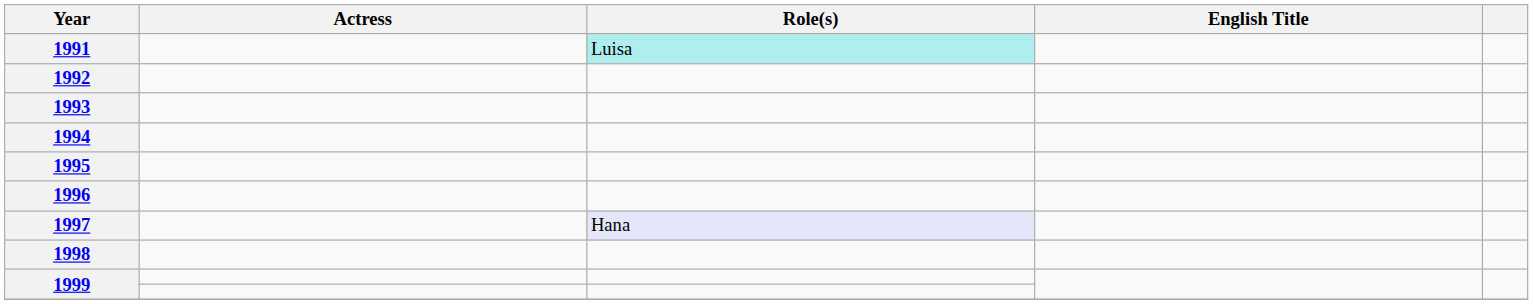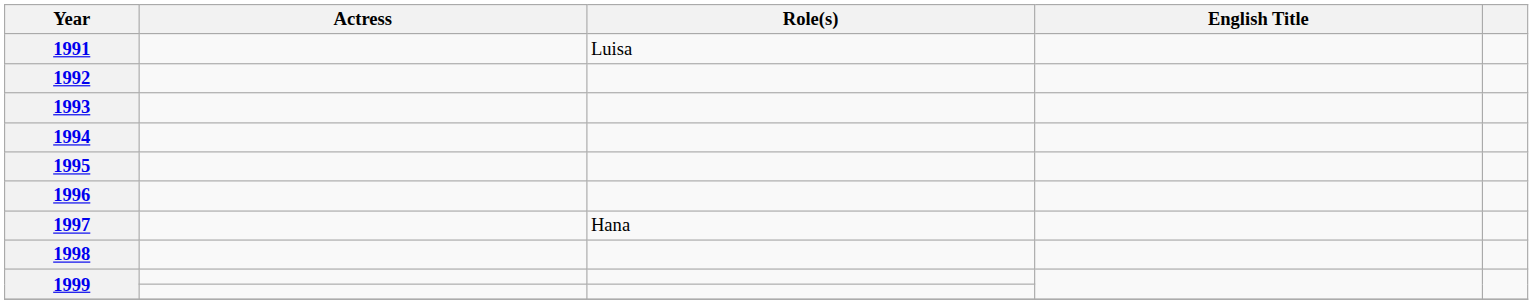(612, 48) paleturquoise background -> (612, 48) no background
(611, 225) lavender background -> (611, 225) no background
